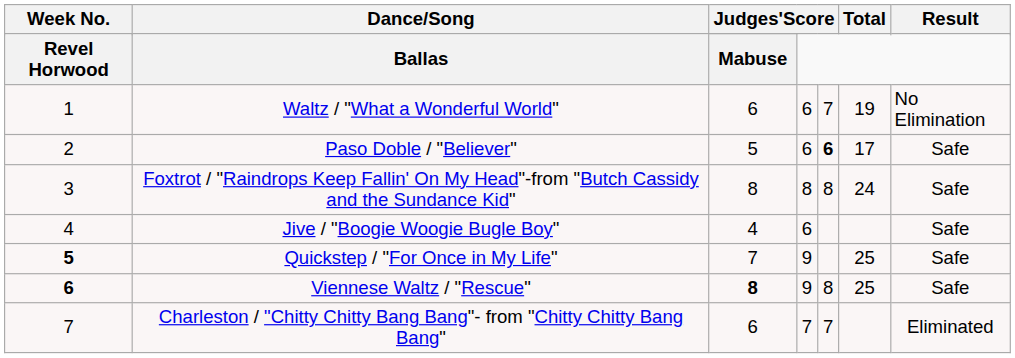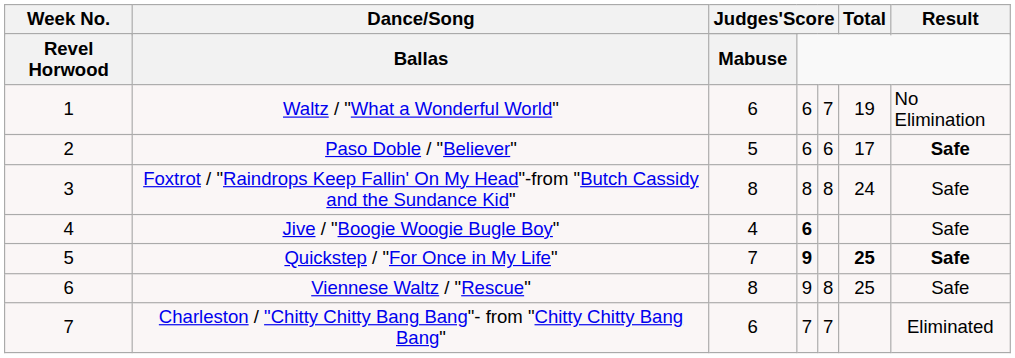(828, 149) bold -> (828, 149) normal
(950, 149) normal -> (950, 149) bold
(807, 229) normal -> (807, 229) bold
(69, 258) bold -> (69, 258) normal
(807, 258) normal -> (807, 258) bold
(864, 258) normal -> (864, 258) bold
(950, 258) normal -> (950, 258) bold
(69, 287) bold -> (69, 287) normal
(753, 287) bold -> (753, 287) normal
